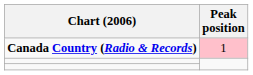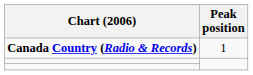(223, 48) pink background -> (223, 48) no background
